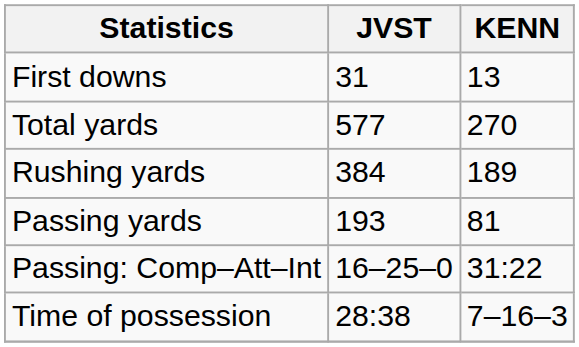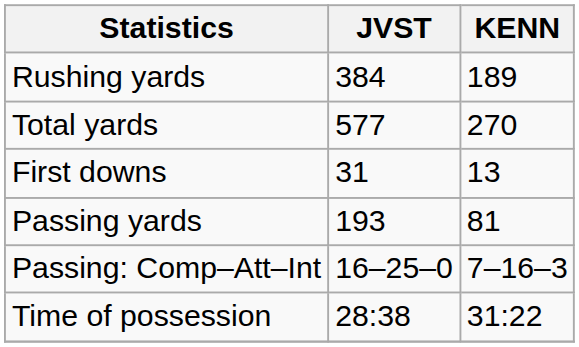rows swapped: (89, 76) <-> (109, 172)
(505, 268) 31:22 -> (517, 268) 7–16–3
(517, 316) 7–16–3 -> (505, 316) 31:22
